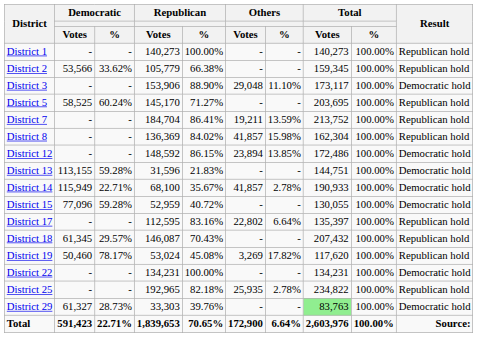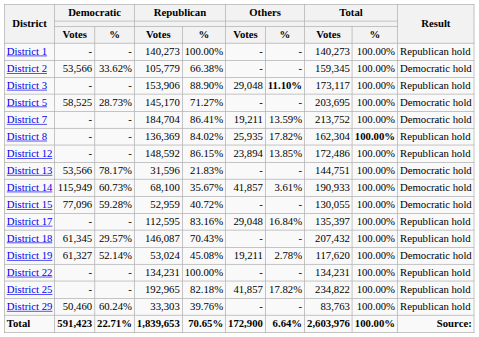(434, 68) Republican hold -> (436, 68) Democratic hold
(285, 85) normal -> (285, 85) bold
(435, 85) Democratic hold -> (435, 85) Republican hold
(115, 102) 60.24% -> (115, 102) 28.73%
(434, 102) Republican hold -> (436, 102) Democratic hold
(434, 119) Republican hold -> (436, 119) Democratic hold
(248, 136) 41,857 -> (248, 136) 25,935
(284, 136) 15.98% -> (286, 136) 17.82%
(375, 136) normal -> (375, 136) bold
(435, 153) Democratic hold -> (435, 153) Republican hold
(75, 170) 113,155 -> (77, 170) 53,566
(115, 170) 59.28% -> (115, 170) 78.17%
(115, 187) 22.71% -> (115, 187) 60.73%
(287, 187) 2.78% -> (288, 187) 3.61%
(248, 221) 22,802 -> (248, 221) 29,048
(287, 221) 6.64% -> (286, 221) 16.84%
(77, 255) 50,460 -> (77, 255) 61,327
(115, 255) 78.17% -> (115, 255) 52.14%
(251, 255) 3,269 -> (248, 255) 19,211
(284, 255) 17.82% -> (288, 255) 2.78%
(434, 255) Republican hold -> (436, 255) Democratic hold
(435, 272) Democratic hold -> (435, 272) Republican hold
(248, 289) 25,935 -> (248, 289) 41,857
(287, 289) 2.78% -> (286, 289) 17.82%
(77, 306) 61,327 -> (77, 306) 50,460
(115, 306) 28.73% -> (115, 306) 60.24%
(334, 306) lightgreen background -> (335, 306) no background
(435, 306) Democratic hold -> (435, 306) Republican hold
